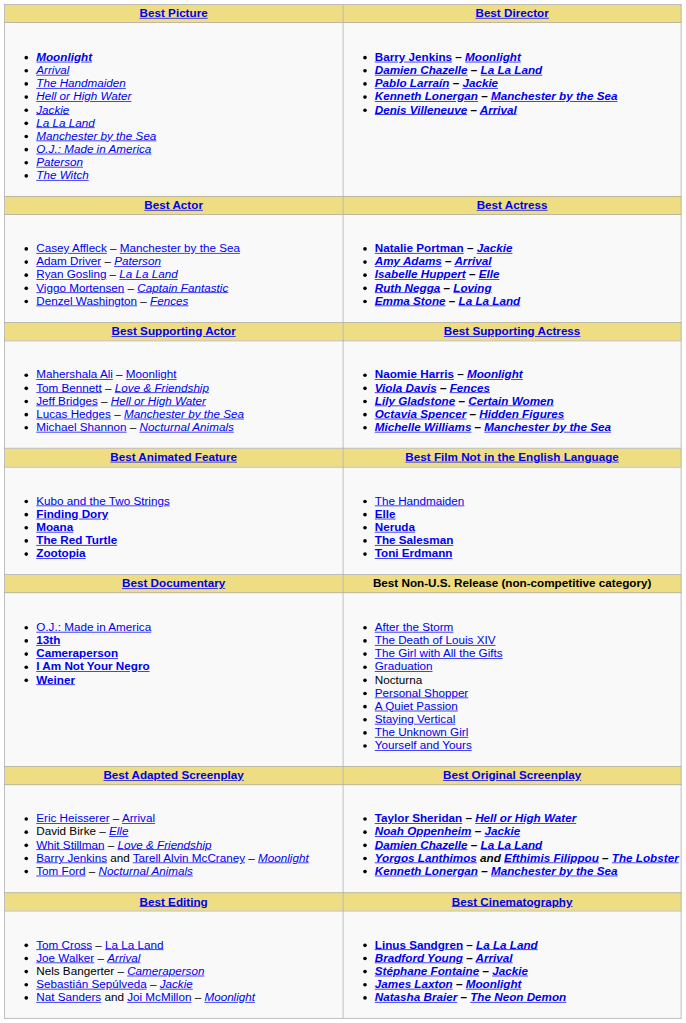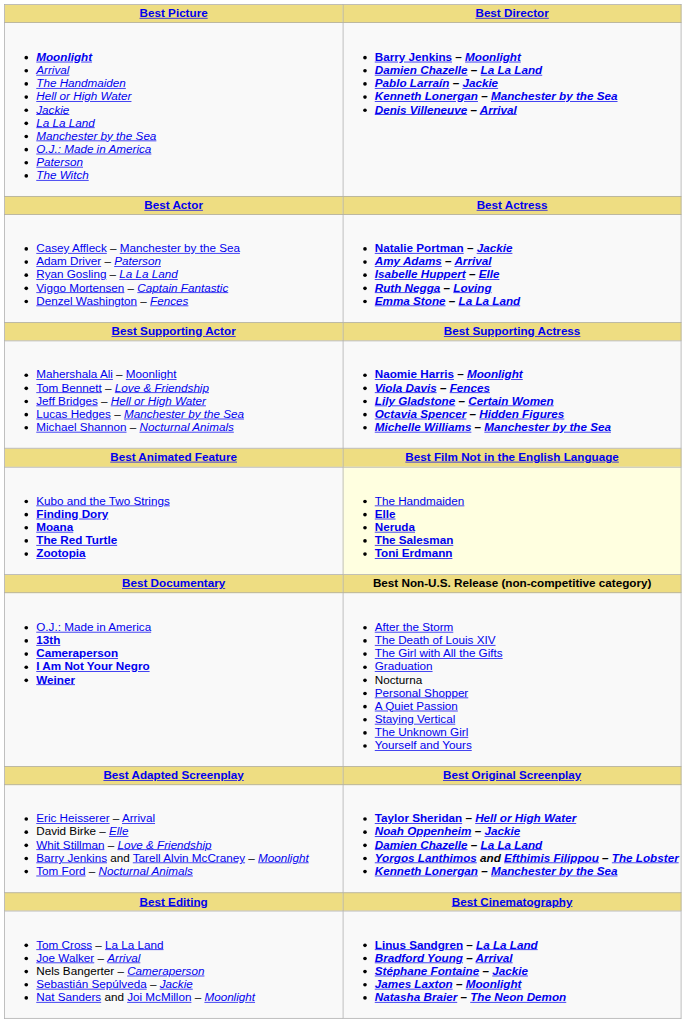(512, 527) no background -> (512, 527) lightyellow background
